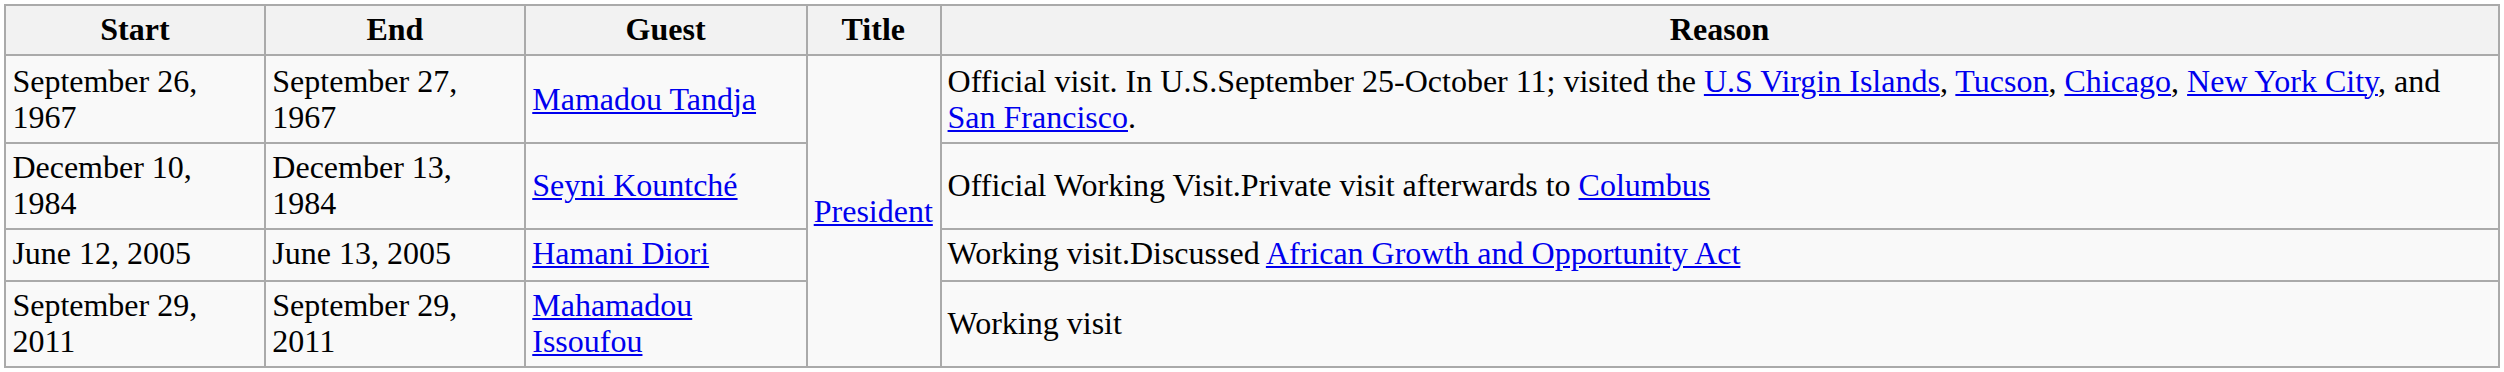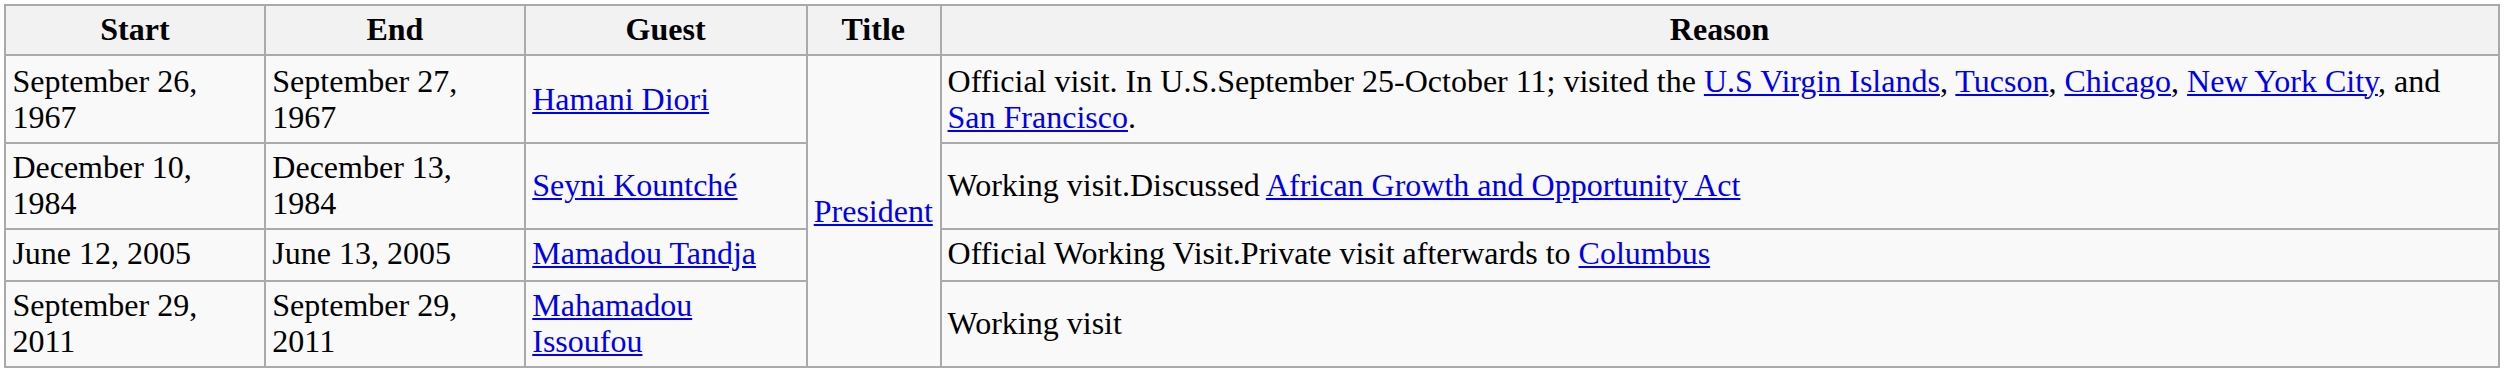(644, 98) Mamadou Tandja -> (621, 98) Hamani Diori
(1329, 185) Official Working Visit.Private visit afterwards to Columbus -> (1344, 185) Working visit.Discussed African Growth and Opportunity Act
(621, 254) Hamani Diori -> (644, 254) Mamadou Tandja
(1344, 254) Working visit.Discussed African Growth and Opportunity Act -> (1329, 254) Official Working Visit.Private visit afterwards to Columbus
